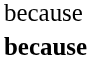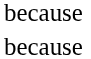(46, 46) bold -> (43, 46) normal
